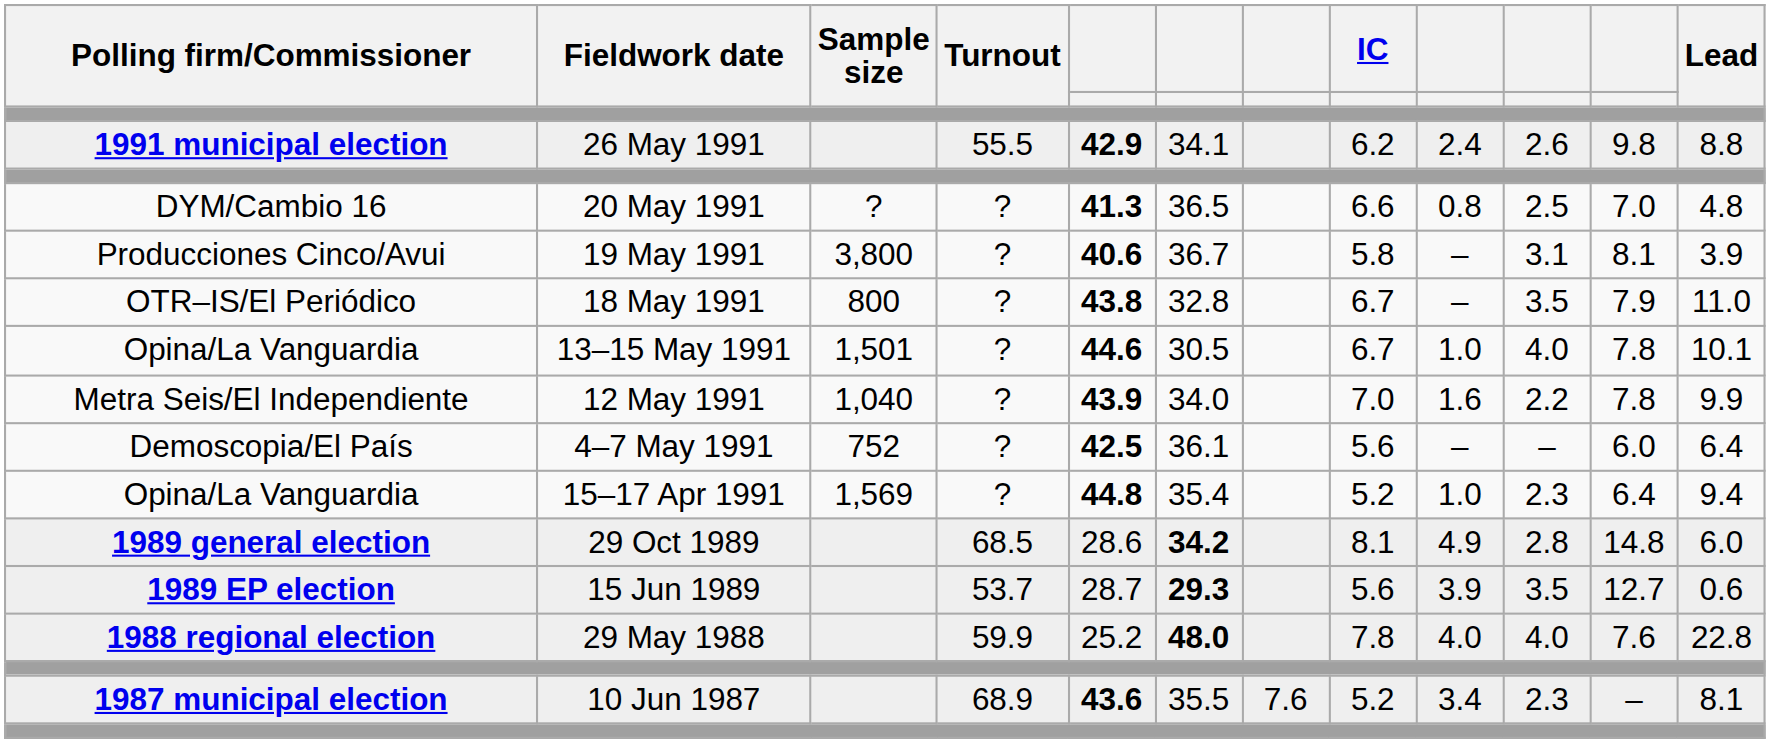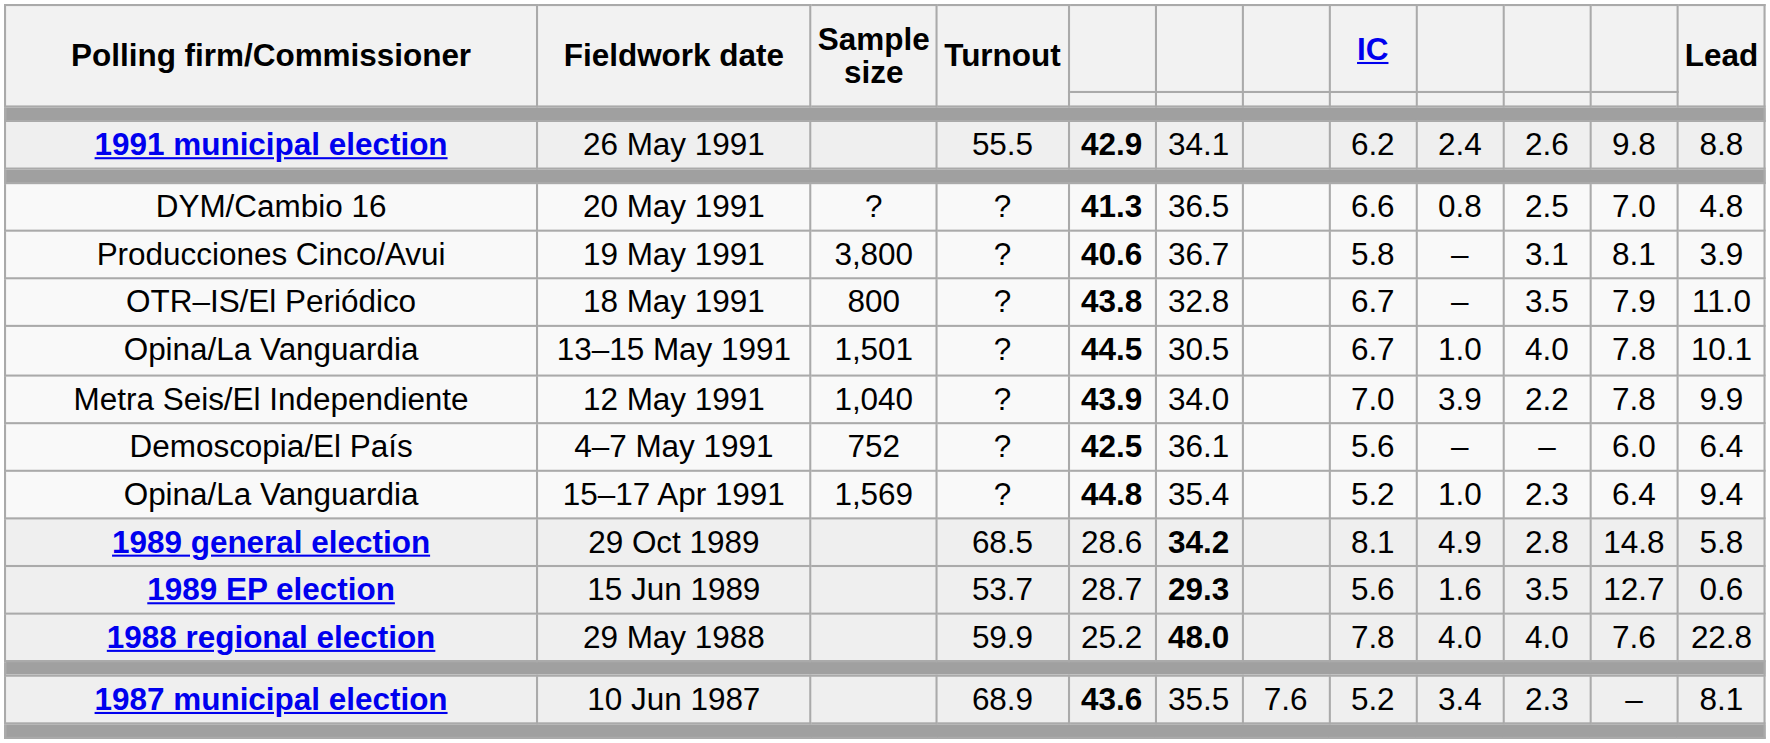(1112, 350) 44.6 -> (1112, 350) 44.5
(1460, 398) 1.6 -> (1460, 398) 3.9
(1721, 541) 6.0 -> (1721, 541) 5.8
(1460, 589) 3.9 -> (1460, 589) 1.6
